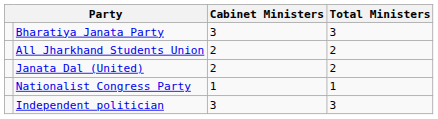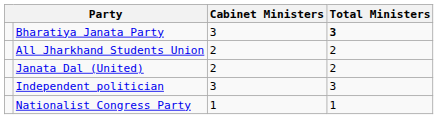(333, 32) normal -> (333, 32) bold
rows swapped: (103, 86) <-> (90, 105)
